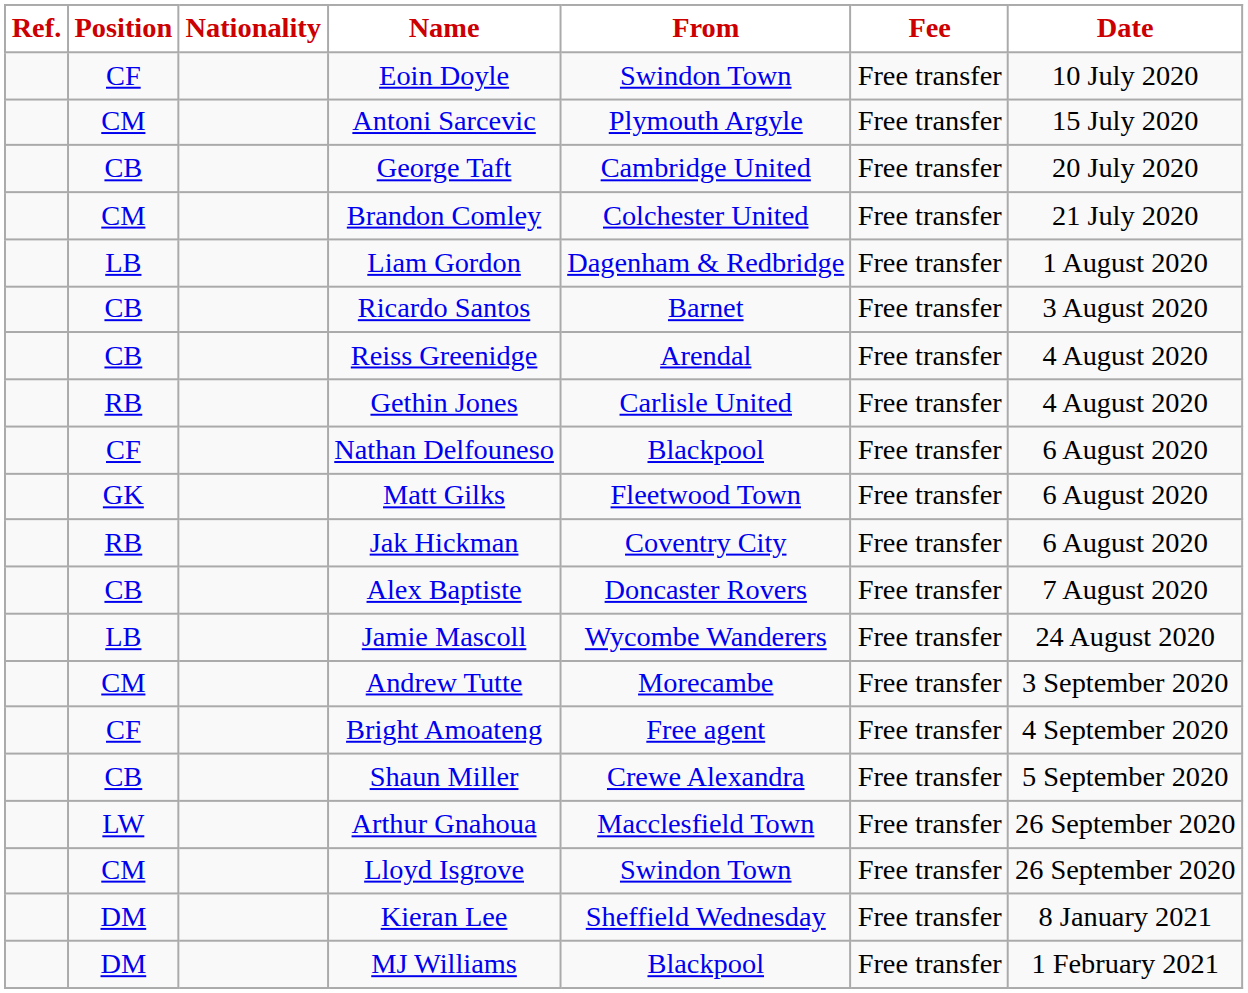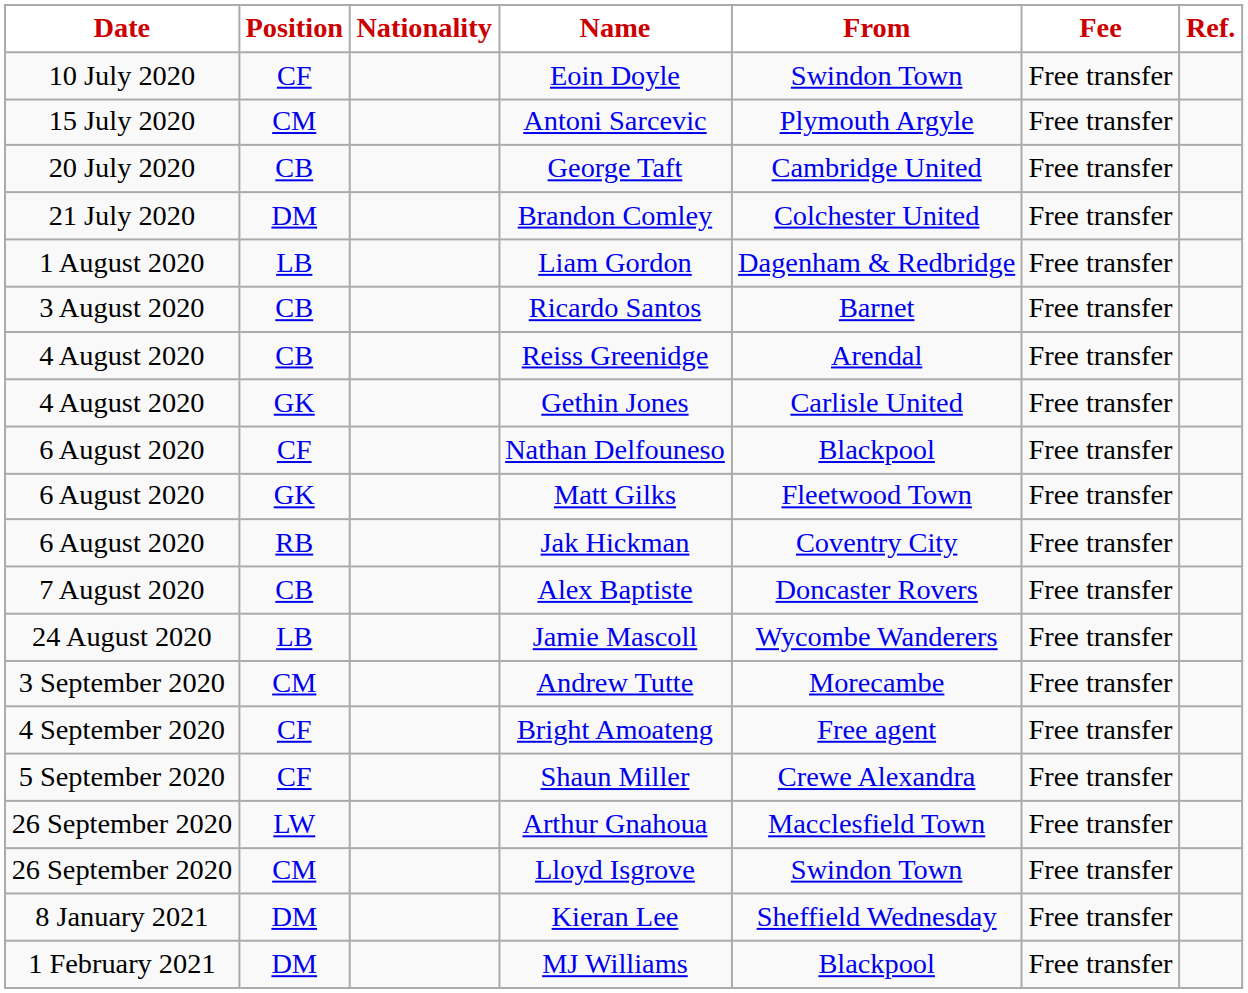columns swapped: (1125, 28) <-> (36, 28)
(123, 215) CM -> (294, 215) DM
(123, 402) RB -> (294, 402) GK
(123, 776) CB -> (294, 776) CF
